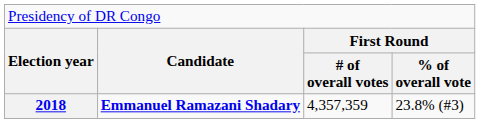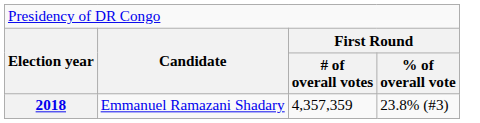(200, 105) bold -> (193, 105) normal
